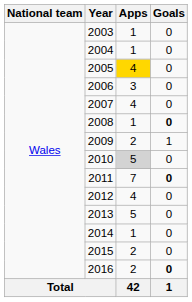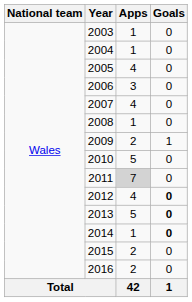(133, 68) gold background -> (133, 68) no background
(169, 123) bold -> (169, 123) normal
(133, 159) lightgrey background -> (133, 159) no background
(133, 178) no background -> (133, 178) lightgrey background
(169, 178) bold -> (169, 178) normal
(169, 196) normal -> (169, 196) bold
(169, 214) normal -> (169, 214) bold
(169, 232) normal -> (169, 232) bold
(169, 269) bold -> (169, 269) normal
